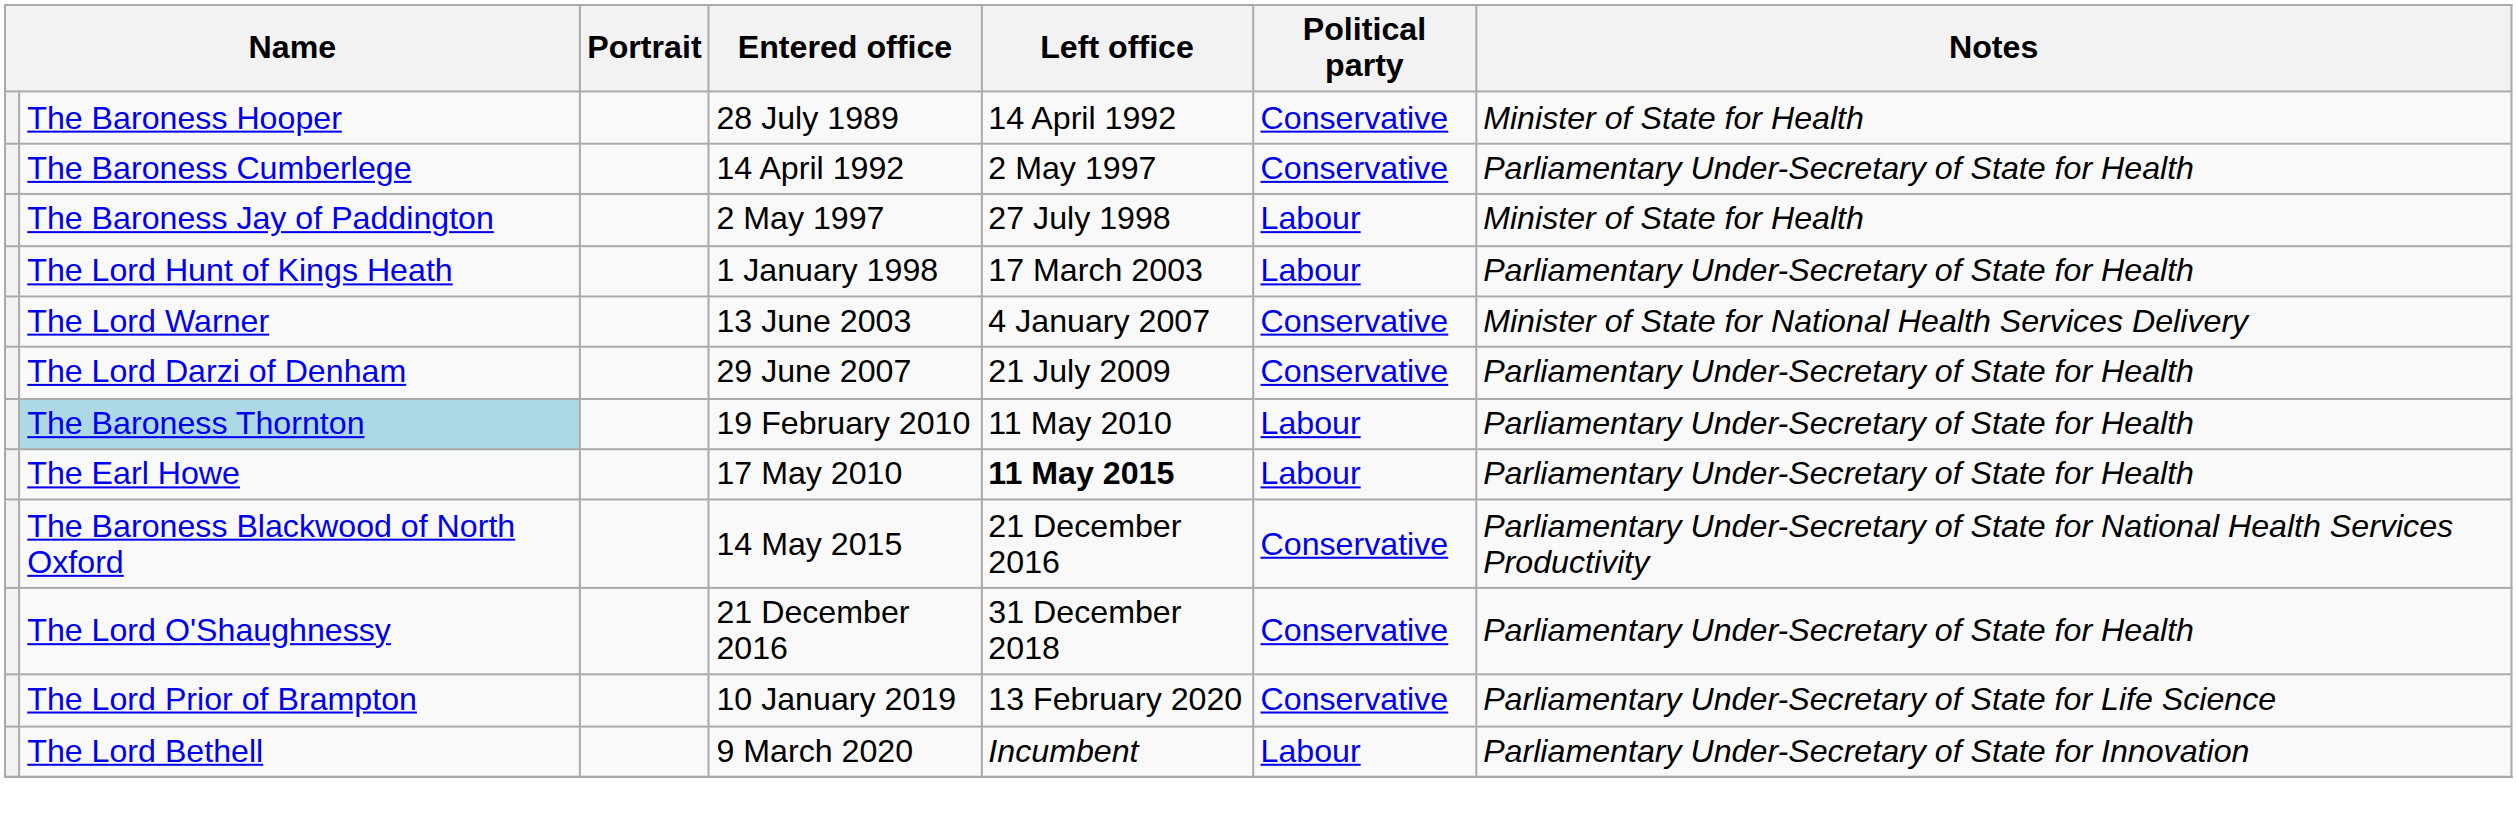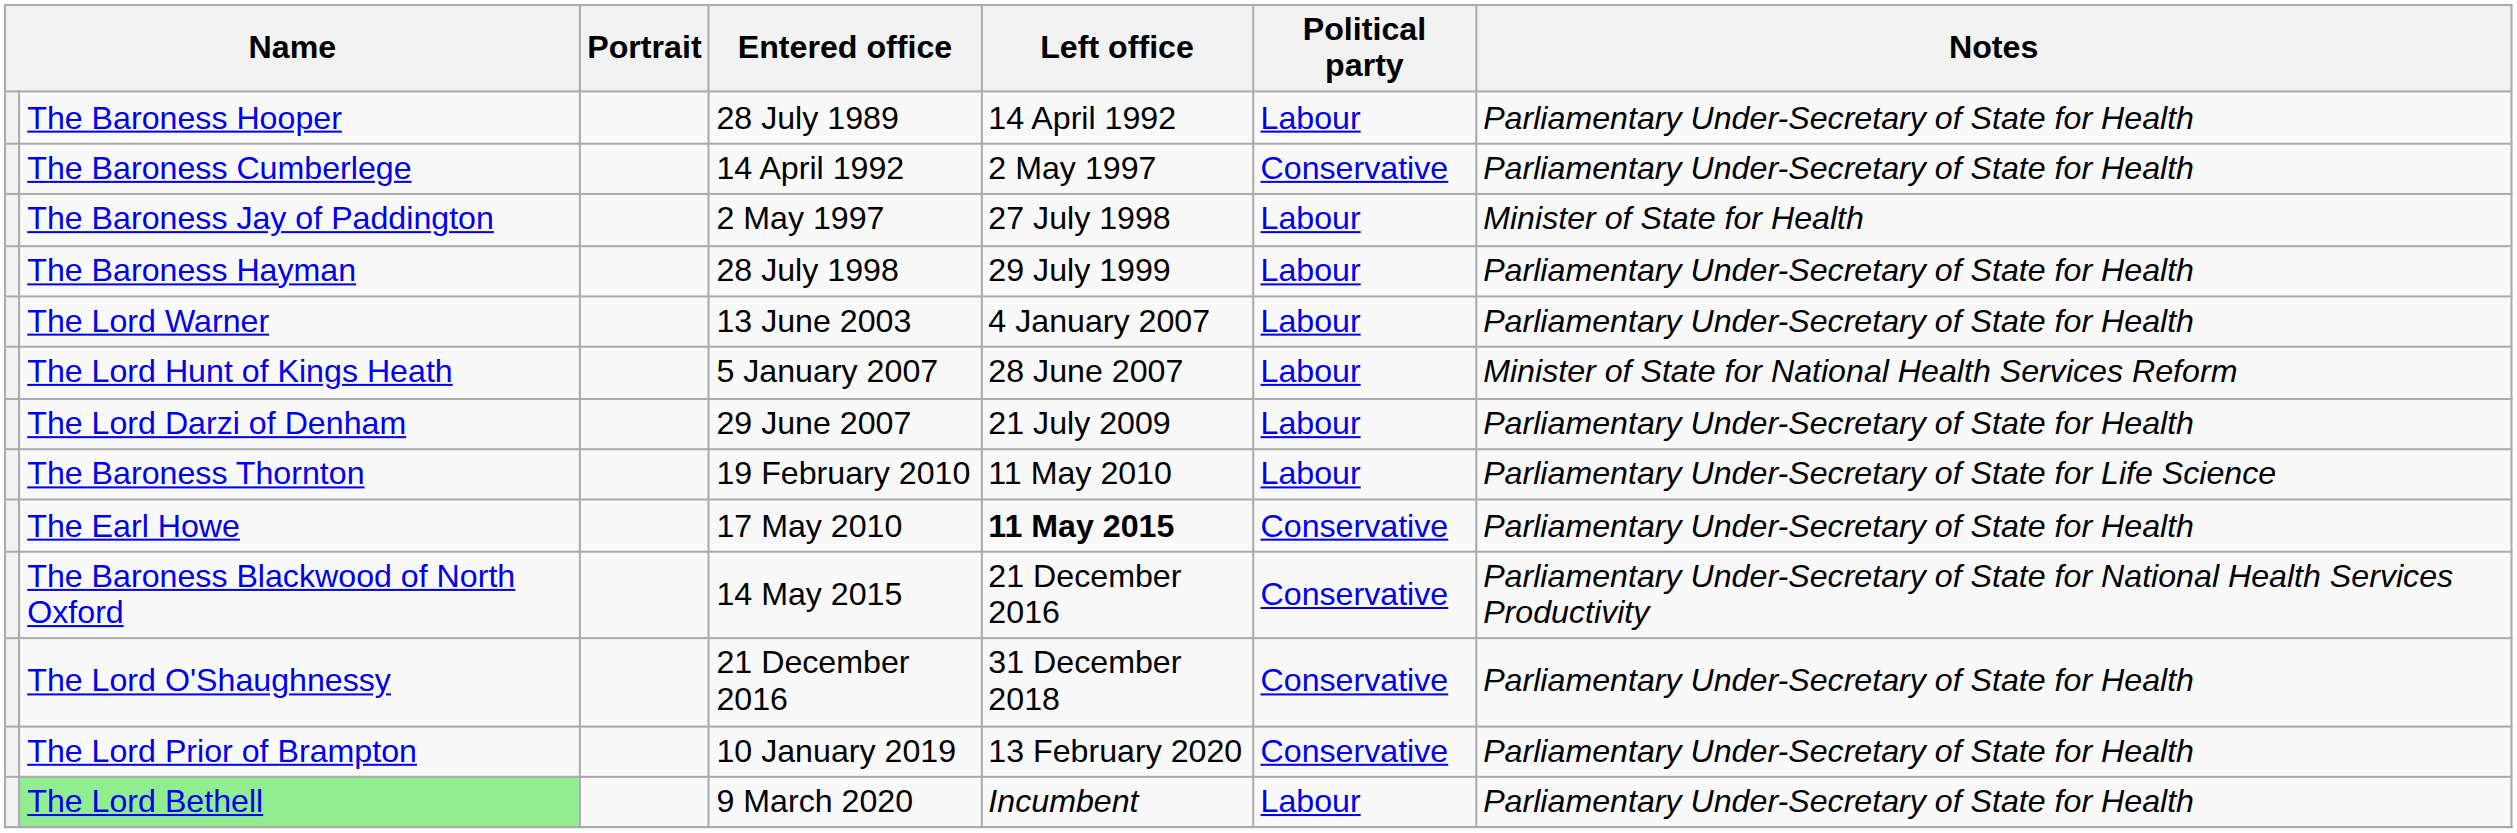(1354, 117) Conservative -> (1311, 117) Labour
(1674, 117) Minister of State for Health -> (1839, 117) Parliamentary Under-Secretary of State for Health
+ row: (808, 270)
- row: (827, 270)
(1354, 321) Conservative -> (1311, 321) Labour
(1866, 321) Minister of State for National Health Services Delivery -> (1839, 321) Parliamentary Under-Secretary of State for Health
+ row: (827, 372)
(1354, 372) Conservative -> (1311, 423) Labour
(196, 423) lightblue background -> (196, 474) no background
(1839, 423) Parliamentary Under-Secretary of State for Health -> (1880, 474) Parliamentary Under-Secretary of State for Life Science
(1311, 474) Labour -> (1354, 525) Conservative
(1880, 699) Parliamentary Under-Secretary of State for Life Science -> (1839, 750) Parliamentary Under-Secretary of State for Health
(145, 750) no background -> (145, 801) lightgreen background
(1866, 750) Parliamentary Under-Secretary of State for Innovation -> (1839, 801) Parliamentary Under-Secretary of State for Health
